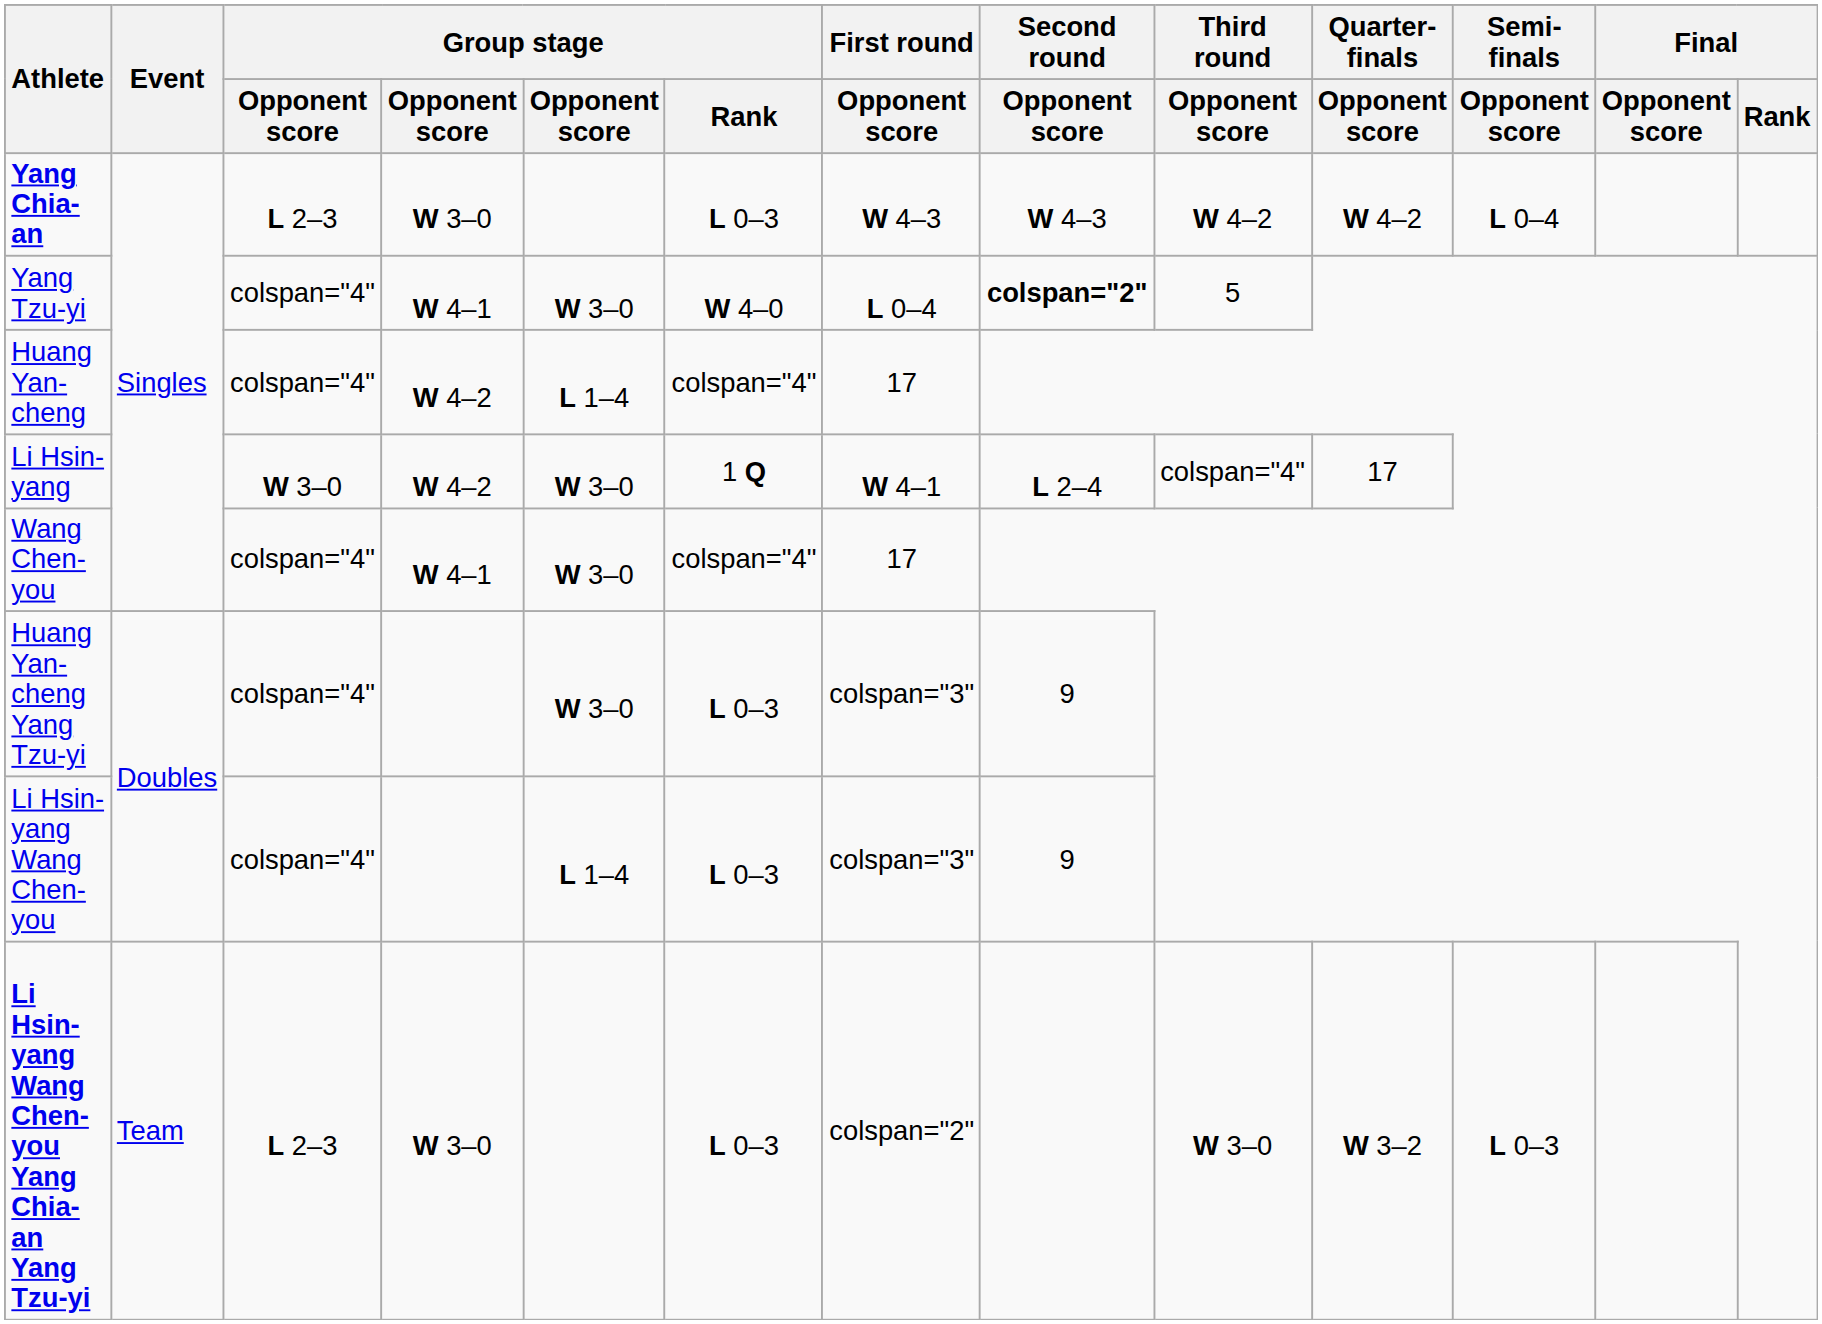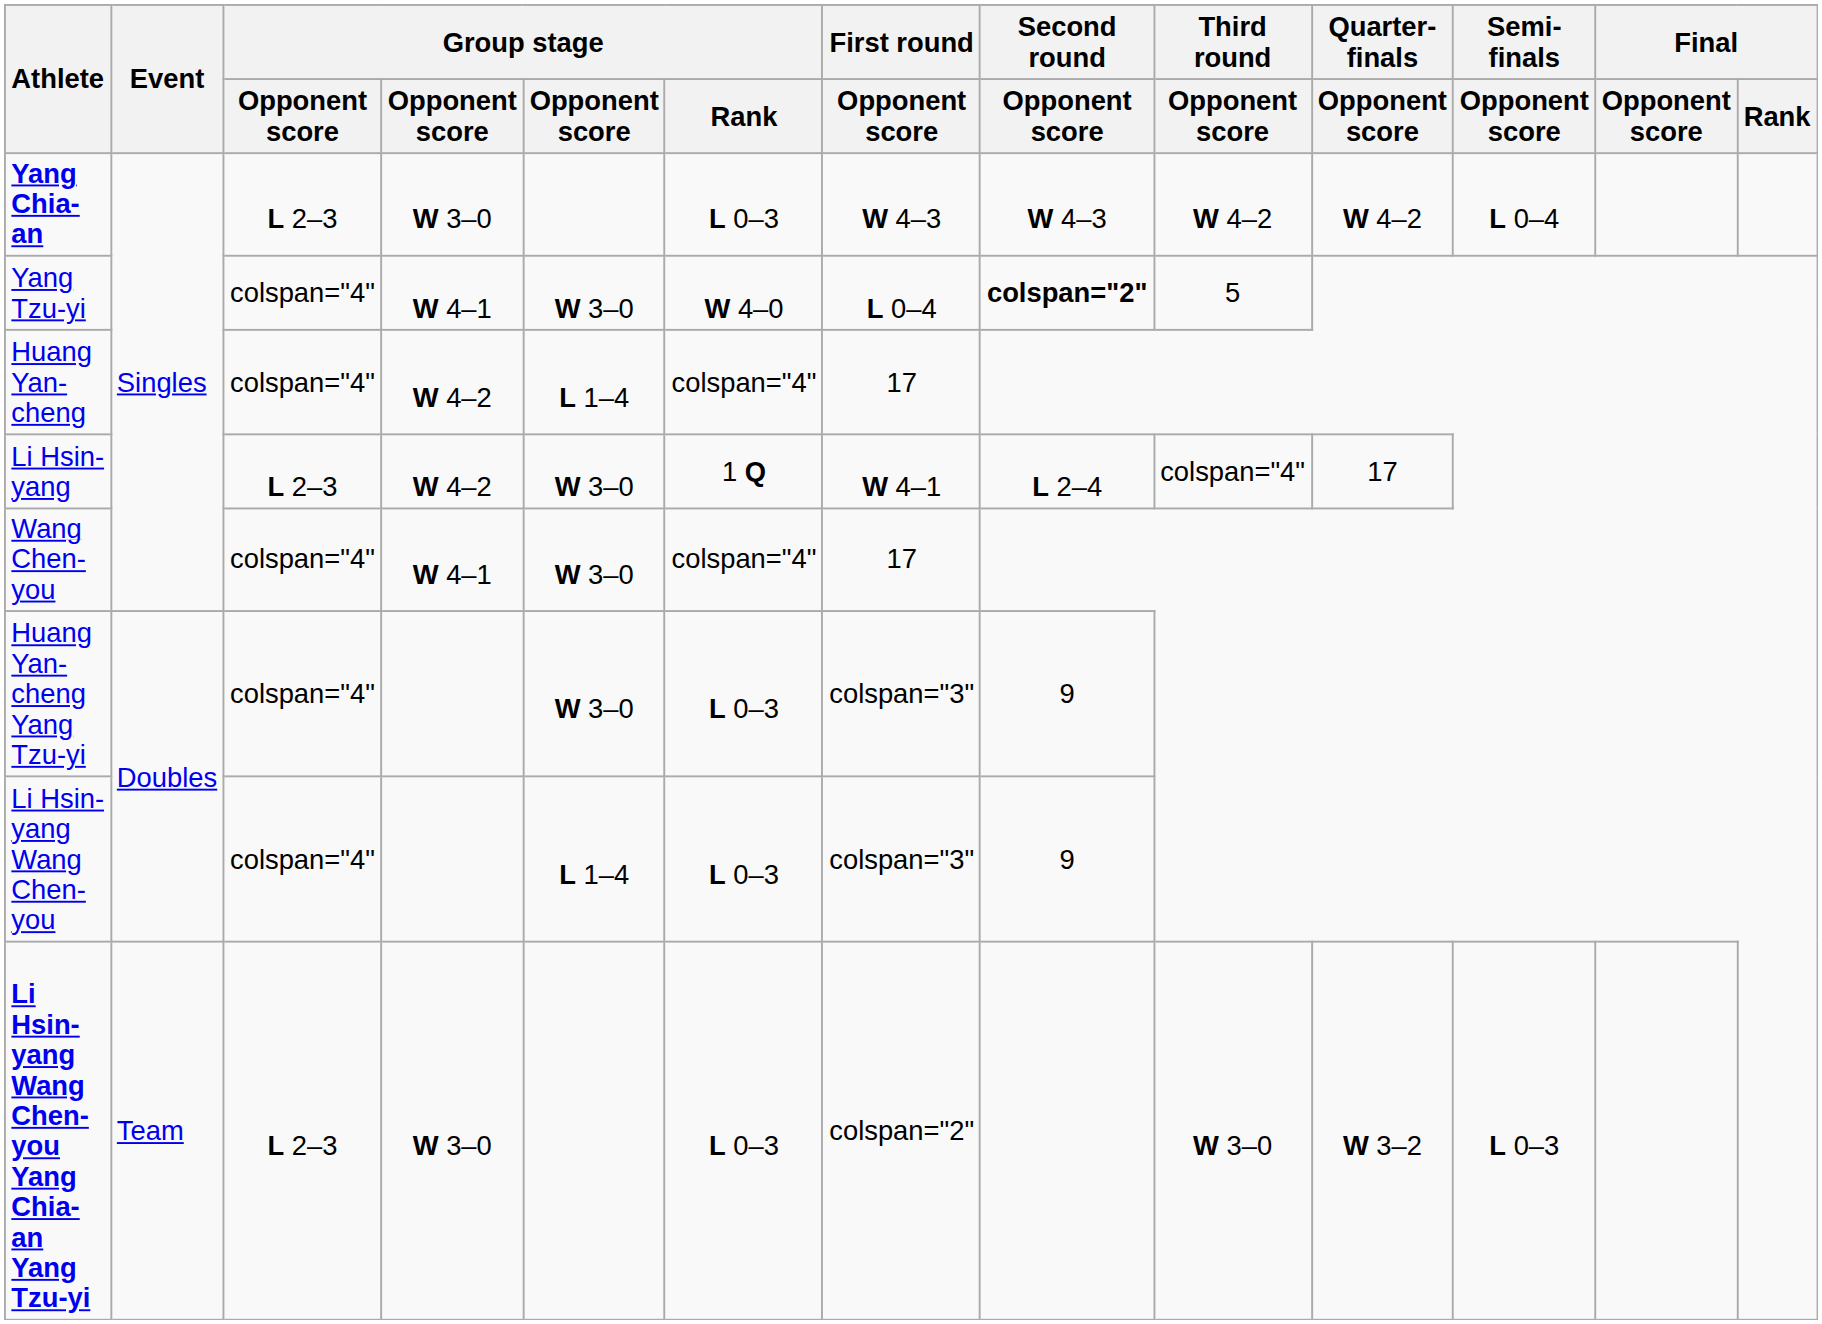(302, 486) W 3–0 -> (302, 486) L 2–3
